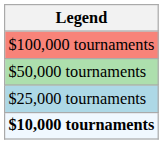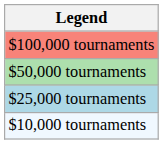(81, 125) bold -> (77, 125) normal
